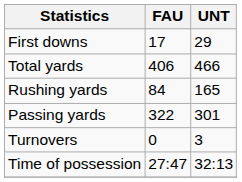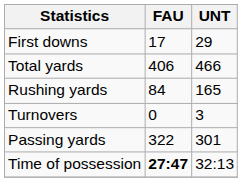rows swapped: (57, 115) <-> (43, 139)
(168, 164) normal -> (168, 164) bold
